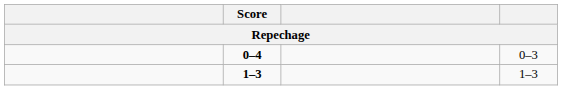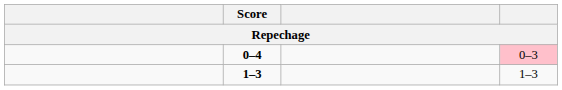(528, 54) no background -> (528, 54) pink background
